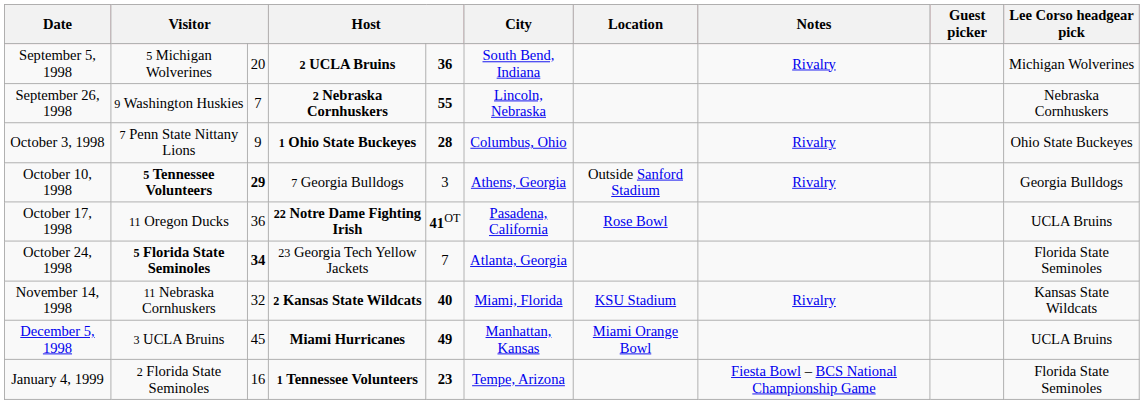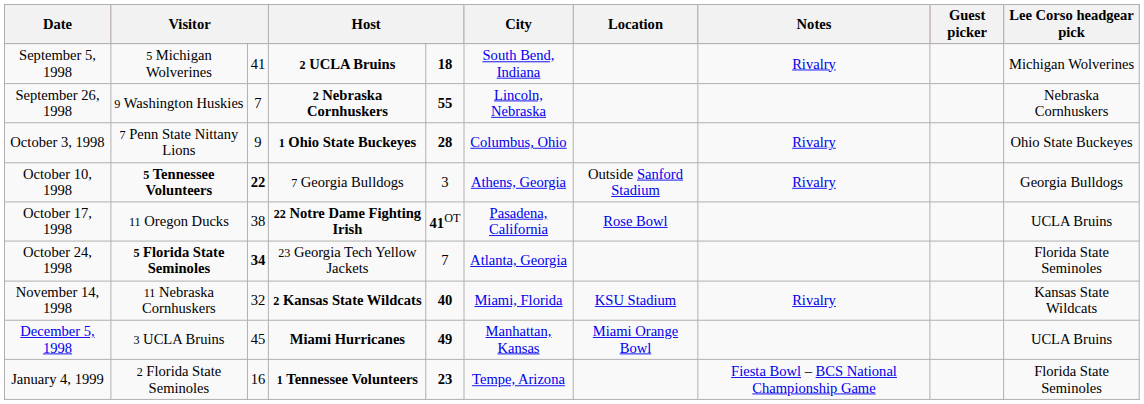(258, 63) 20 -> (258, 63) 41
(445, 63) 36 -> (445, 63) 18
(258, 182) 29 -> (258, 182) 22
(258, 221) 36 -> (258, 221) 38
